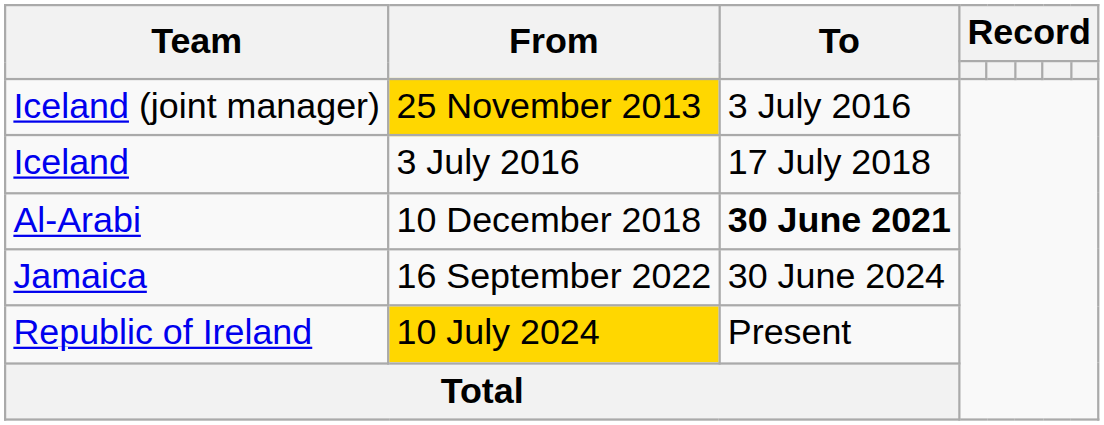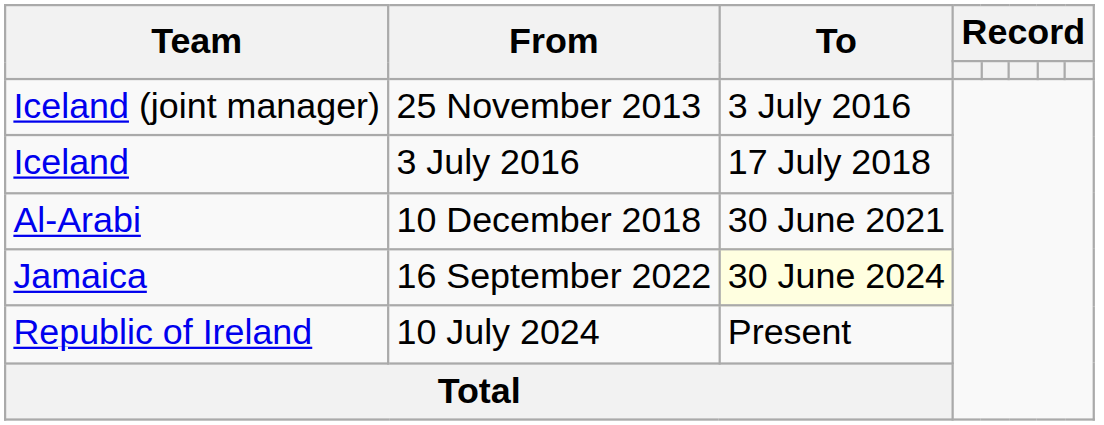(549, 106) gold background -> (549, 106) no background
(839, 219) bold -> (836, 219) normal
(836, 276) no background -> (836, 276) lightyellow background
(498, 333) gold background -> (498, 333) no background
